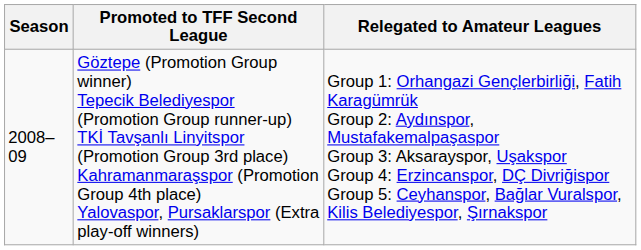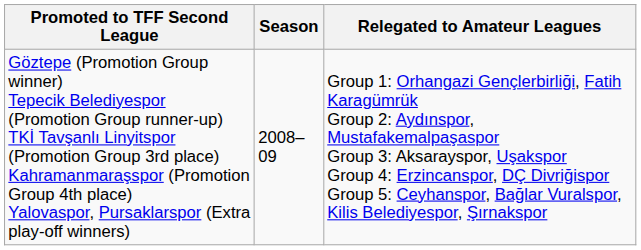columns swapped: (39, 27) <-> (198, 27)
